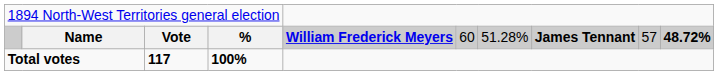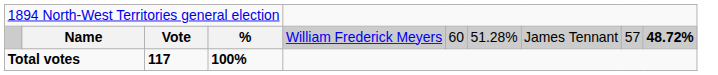(369, 37) bold -> (364, 37) normal
(585, 37) bold -> (571, 37) normal
